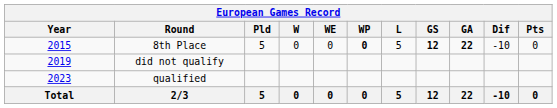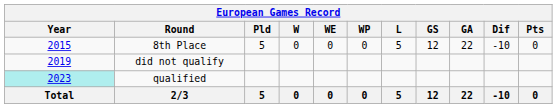(364, 45) bold -> (364, 45) normal
(433, 45) bold -> (433, 45) normal
(467, 45) bold -> (467, 45) normal
(59, 78) no background -> (59, 78) paleturquoise background
